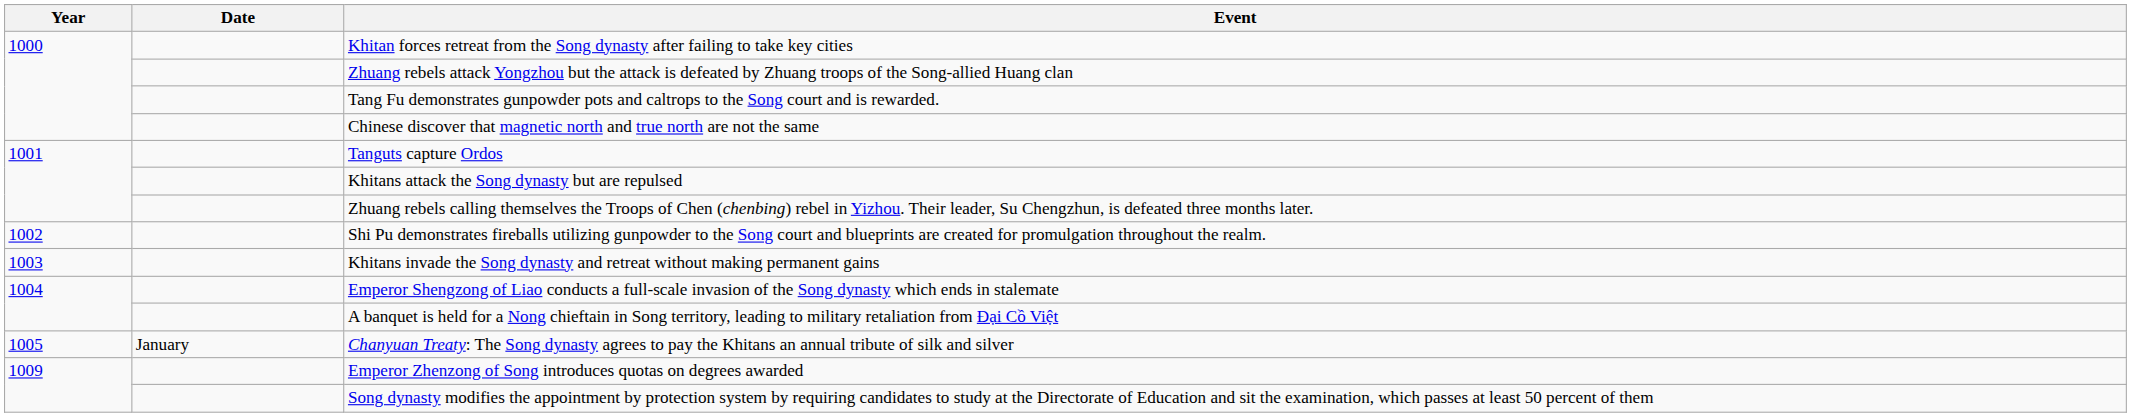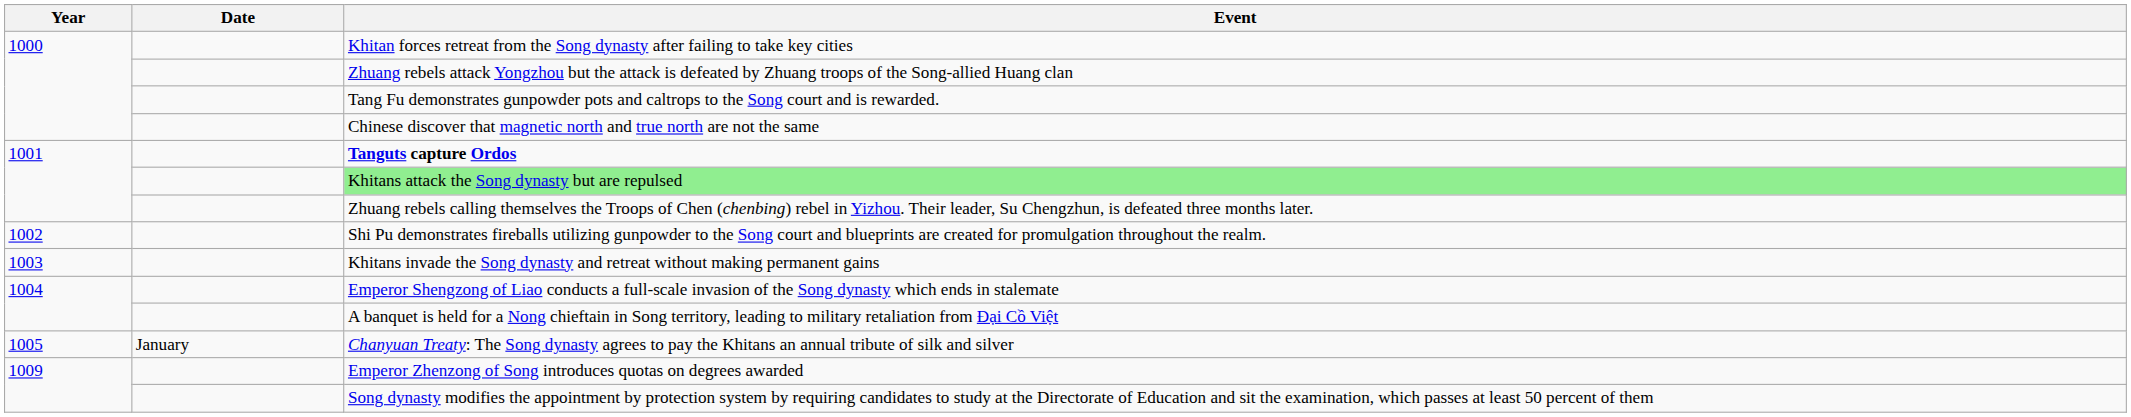(425, 153) normal -> (432, 153) bold
(515, 180) no background -> (515, 180) lightgreen background
